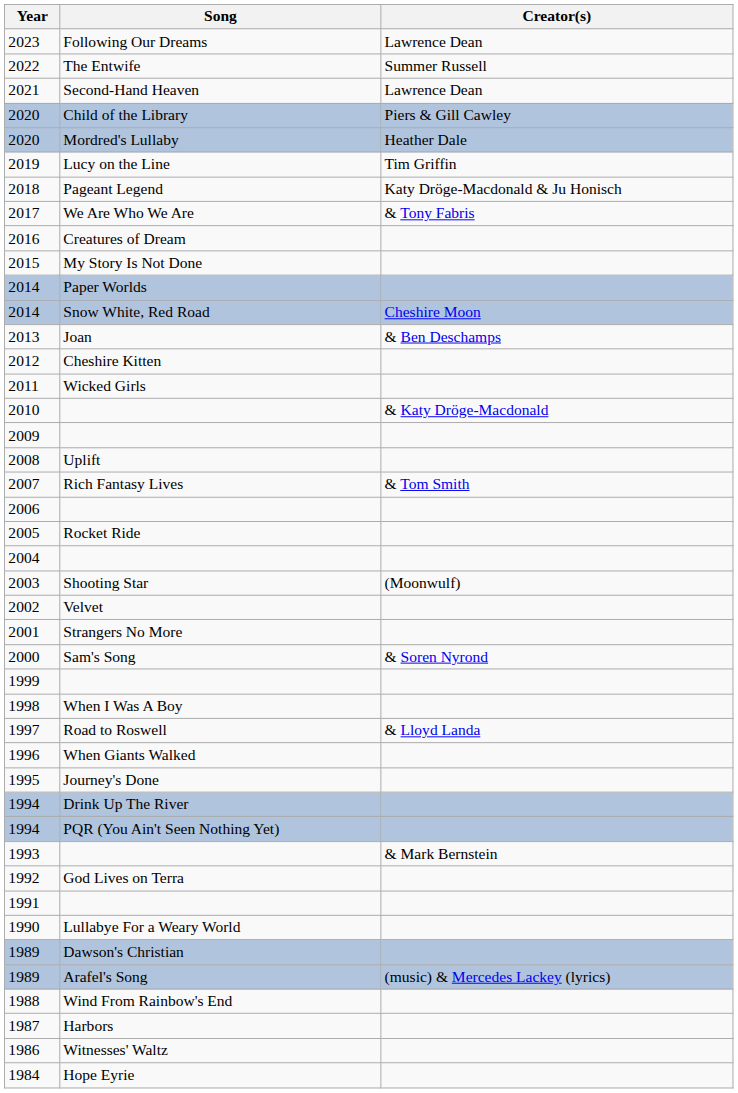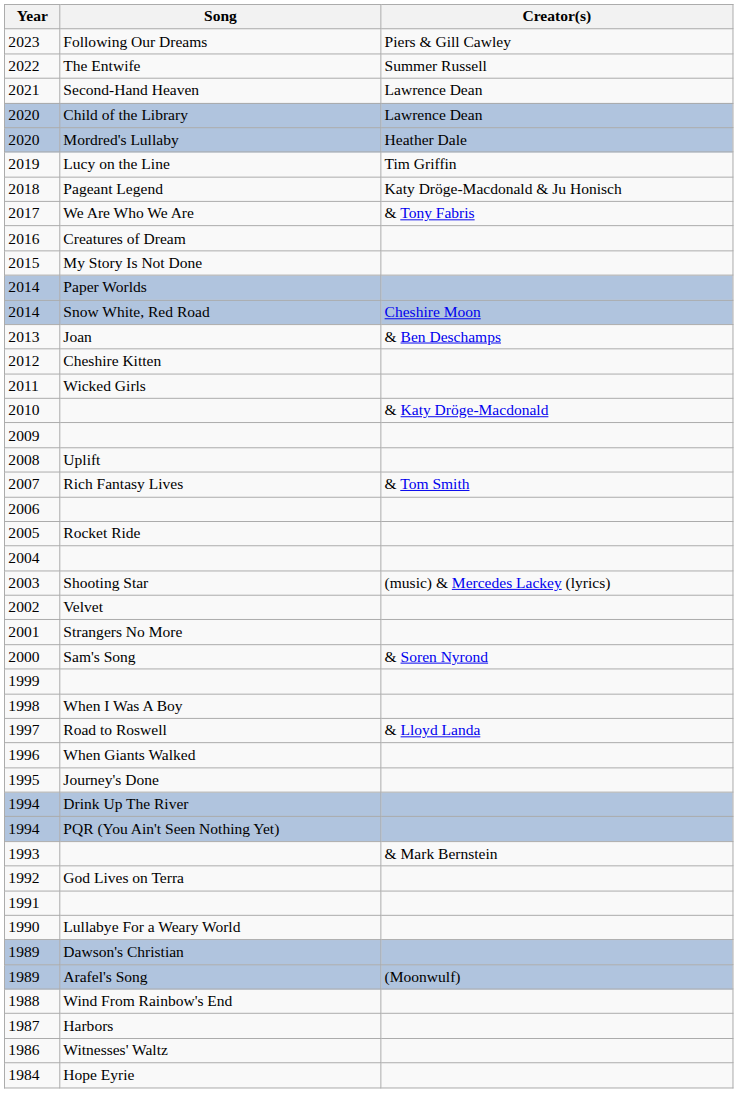(434, 41) Lawrence Dean -> (448, 41) Piers & Gill Cawley
(448, 115) Piers & Gill Cawley -> (434, 115) Lawrence Dean
(423, 582) (Moonwulf) -> (498, 582) (music) & Mercedes Lackey (lyrics)
(498, 976) (music) & Mercedes Lackey (lyrics) -> (423, 976) (Moonwulf)
